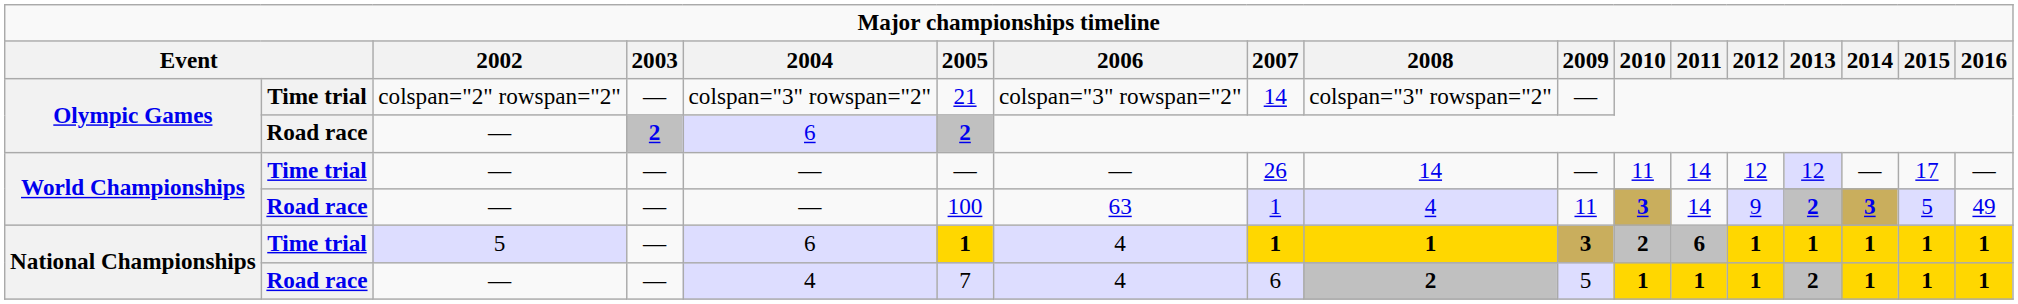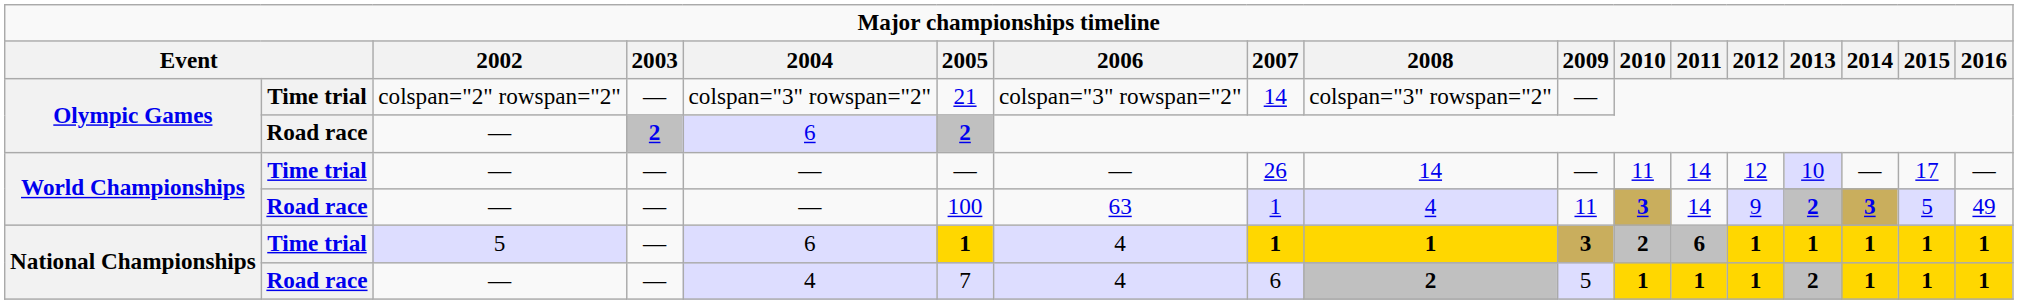(1813, 170) 12 -> (1813, 170) 10
